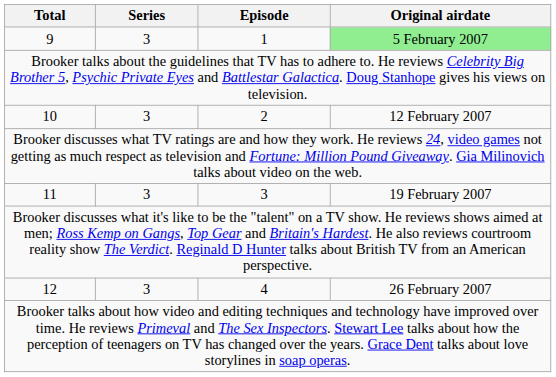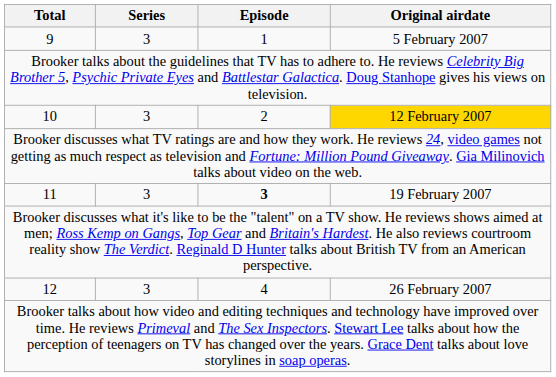(440, 38) lightgreen background -> (440, 38) no background
(440, 116) no background -> (440, 116) gold background
(264, 194) normal -> (264, 194) bold
